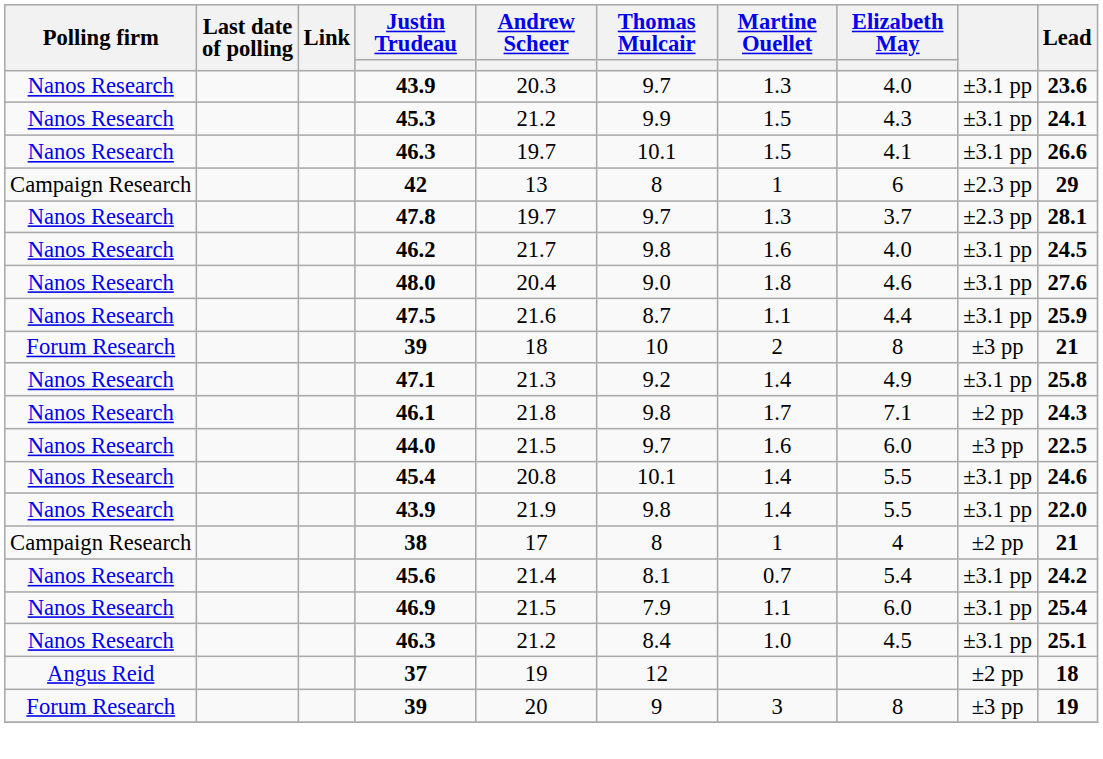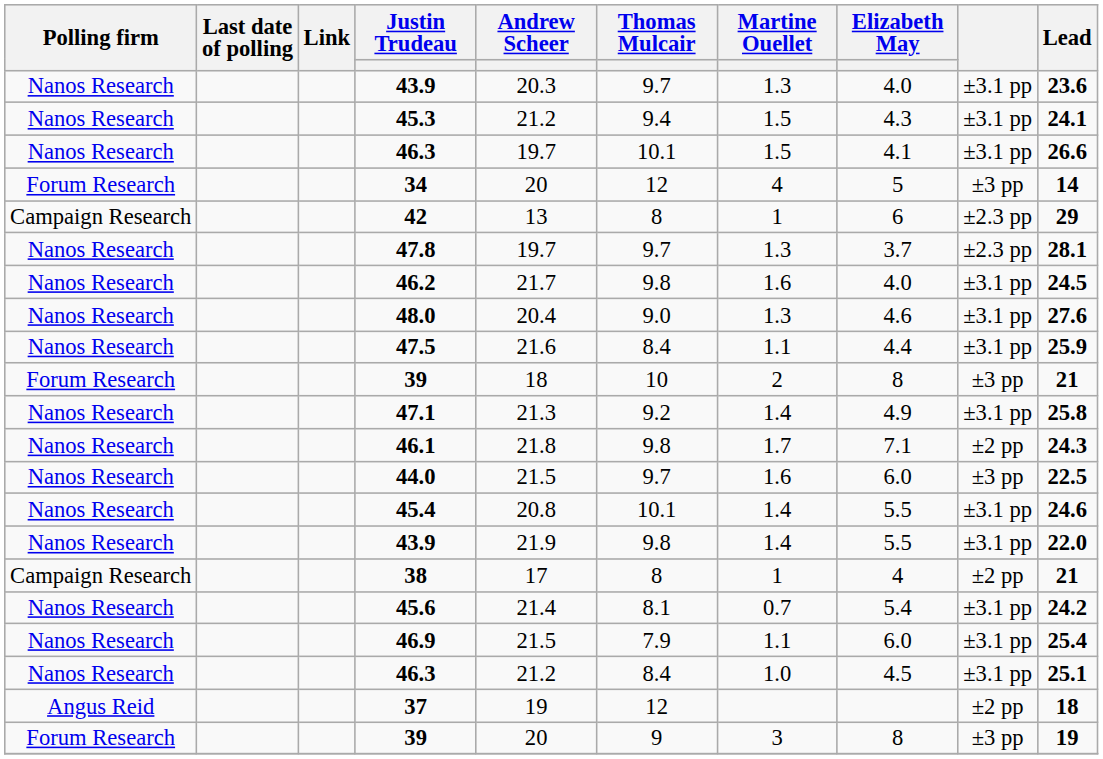(657, 119) 9.9 -> (657, 119) 9.4
+ row: (101, 184)
(777, 282) 1.8 -> (777, 315) 1.3
(657, 315) 8.7 -> (657, 347) 8.4
